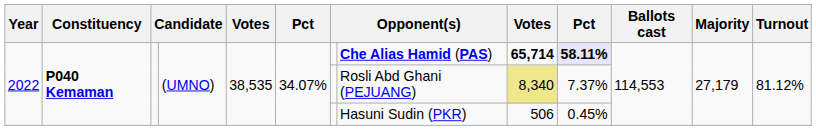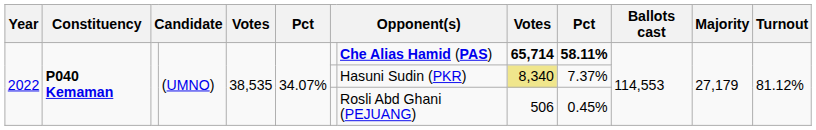(584, 54) lavender background -> (584, 54) no background
(391, 84) Rosli Abd Ghani (PEJUANG) -> (403, 76) Hasuni Sudin (PKR)
(403, 114) Hasuni Sudin (PKR) -> (391, 107) Rosli Abd Ghani (PEJUANG)
